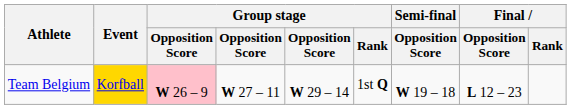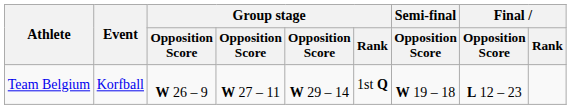(120, 85) gold background -> (120, 85) no background
(182, 93) pink background -> (182, 93) no background
